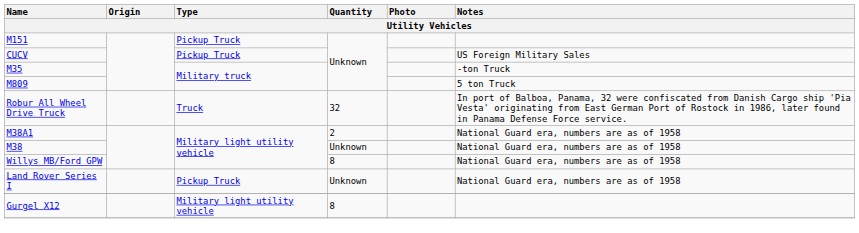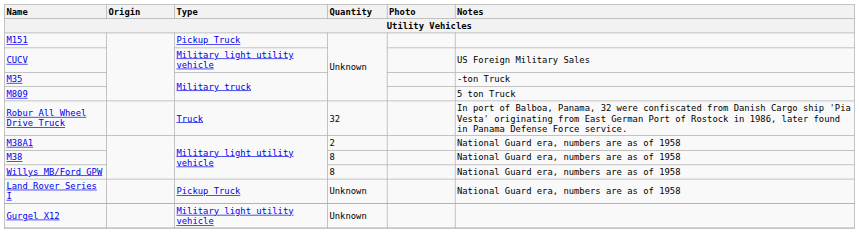(208, 55) Pickup Truck -> (235, 60) Military light utility vehicle
(348, 147) Unknown -> (332, 157) 8
(332, 206) 8 -> (348, 216) Unknown
